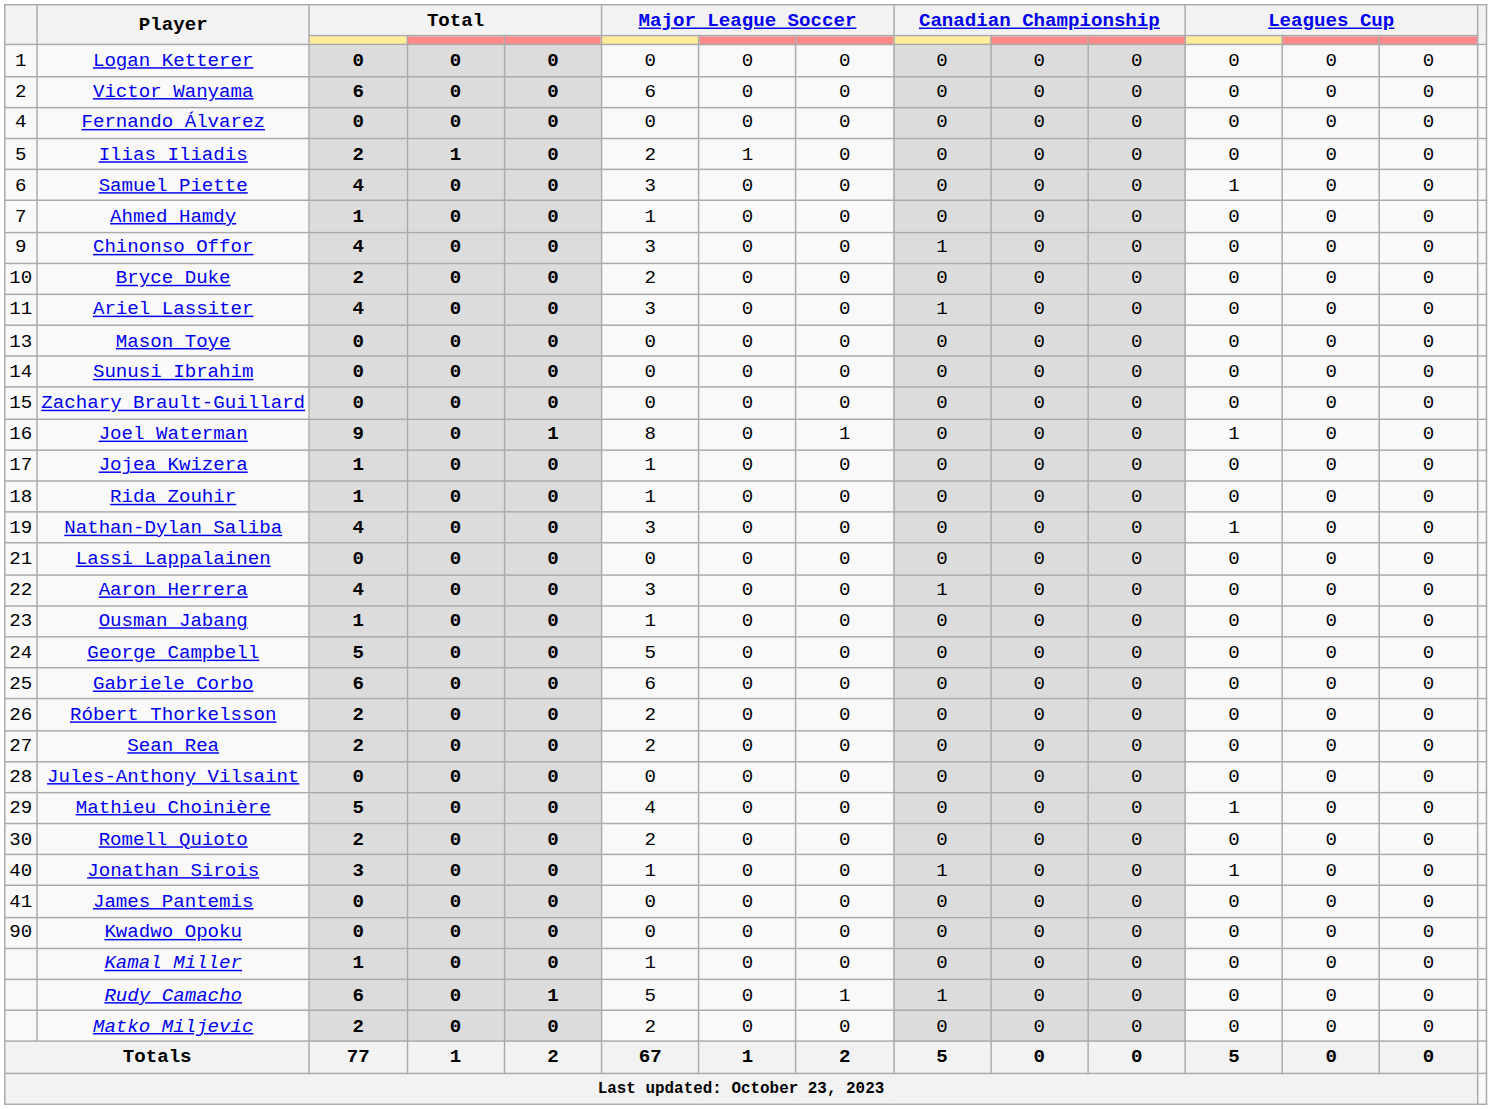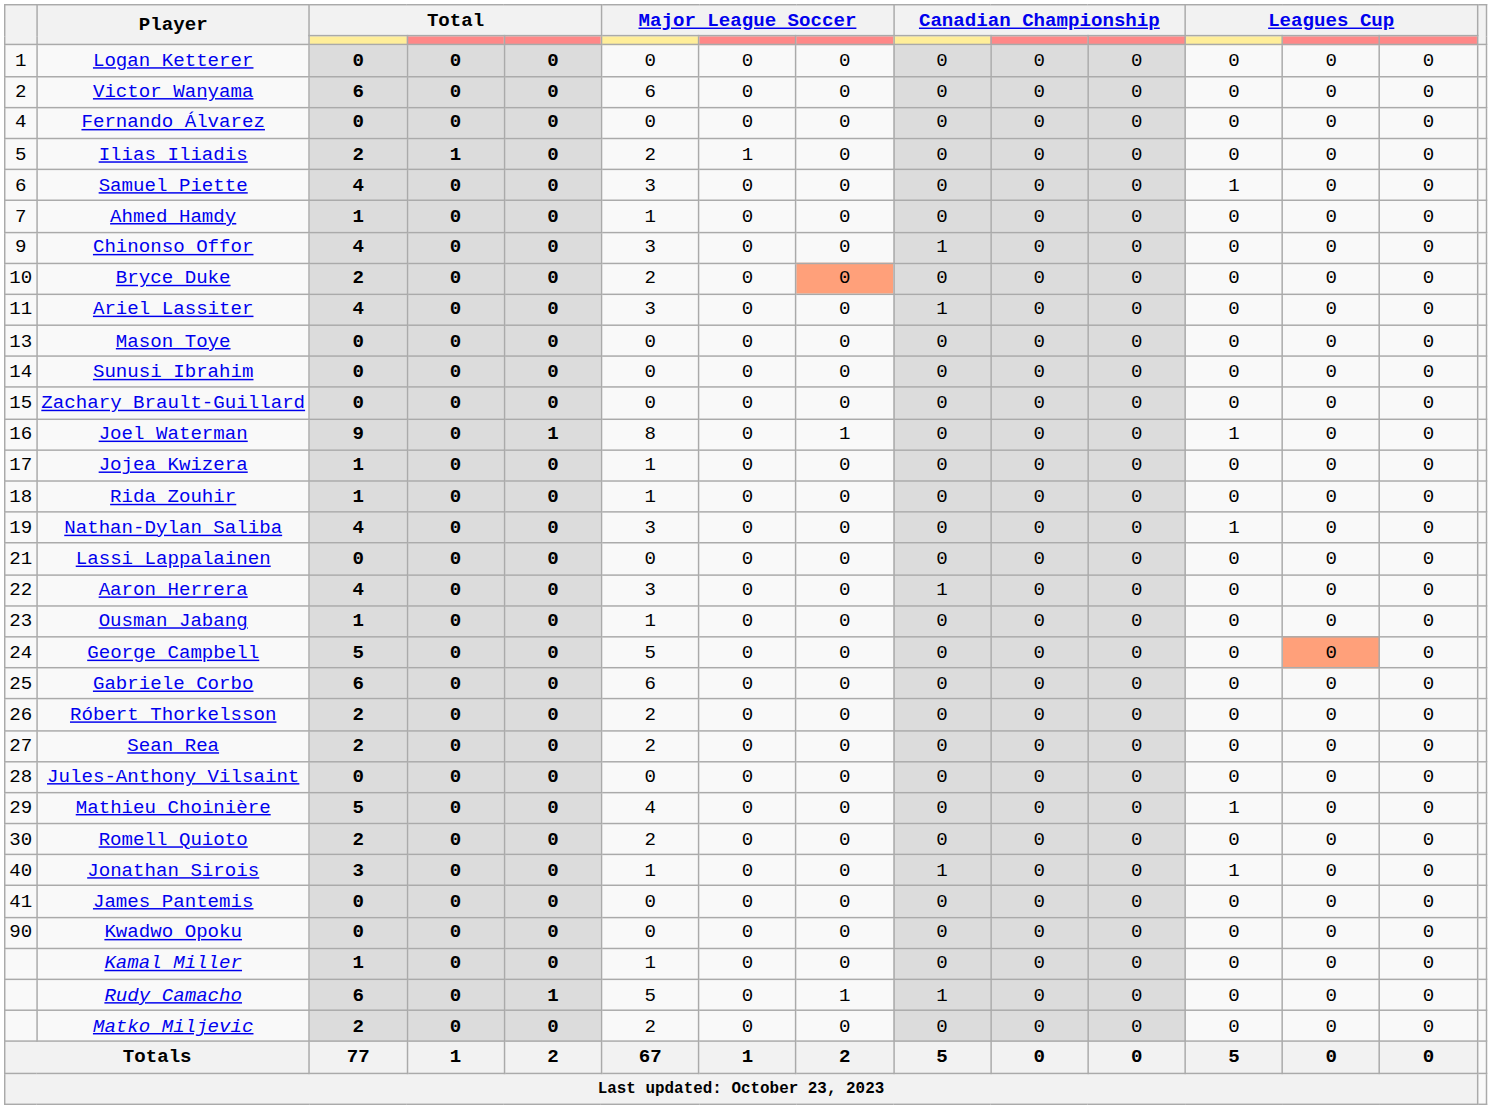(845, 279) no background -> (845, 279) lightsalmon background
(1331, 652) no background -> (1331, 652) lightsalmon background
